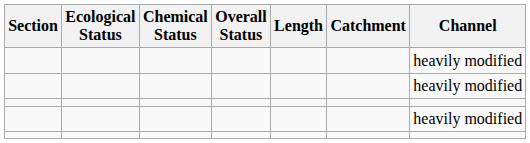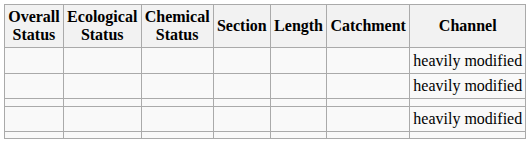columns swapped: (33, 26) <-> (241, 26)
